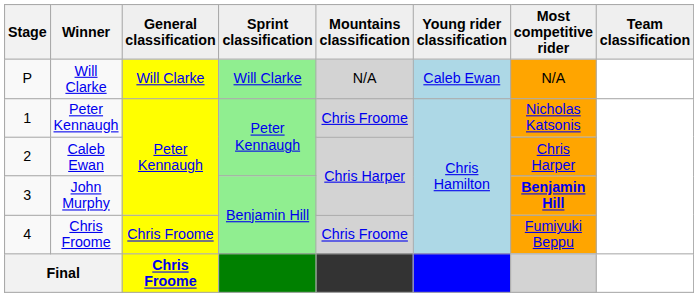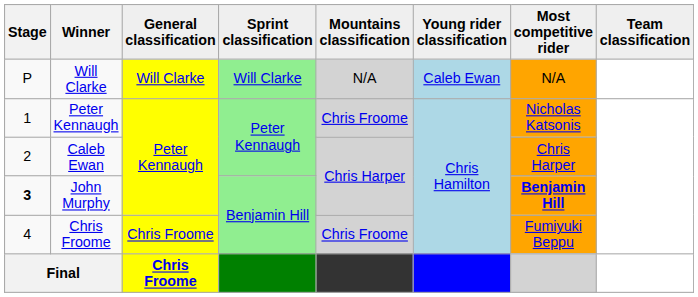(27, 196) normal -> (27, 196) bold
